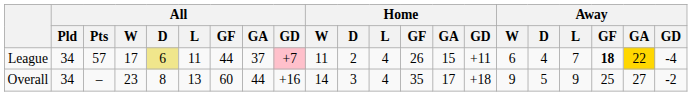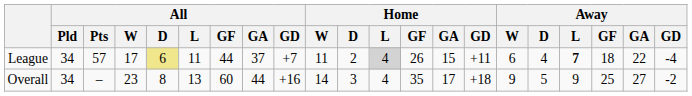(290, 58) pink background -> (290, 58) no background
(385, 58) no background -> (385, 58) lightgrey background
(576, 58) normal -> (576, 58) bold
(607, 58) bold -> (607, 58) normal
(639, 58) gold background -> (639, 58) no background
